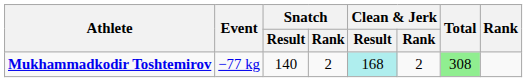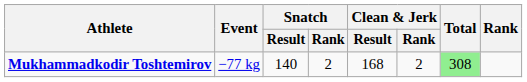(373, 64) paleturquoise background -> (373, 64) no background
